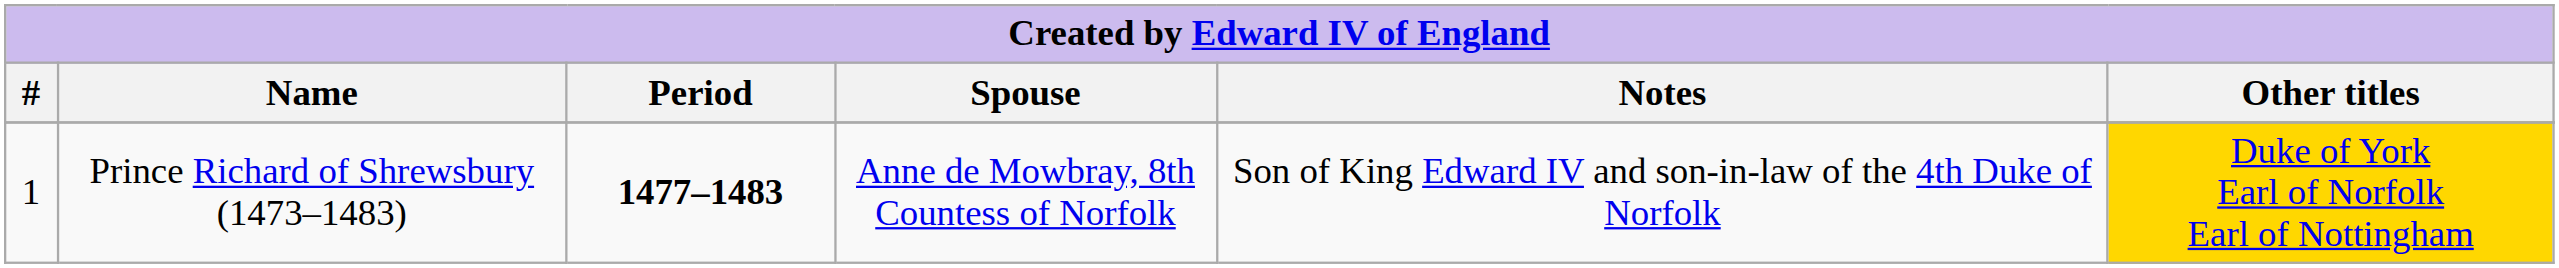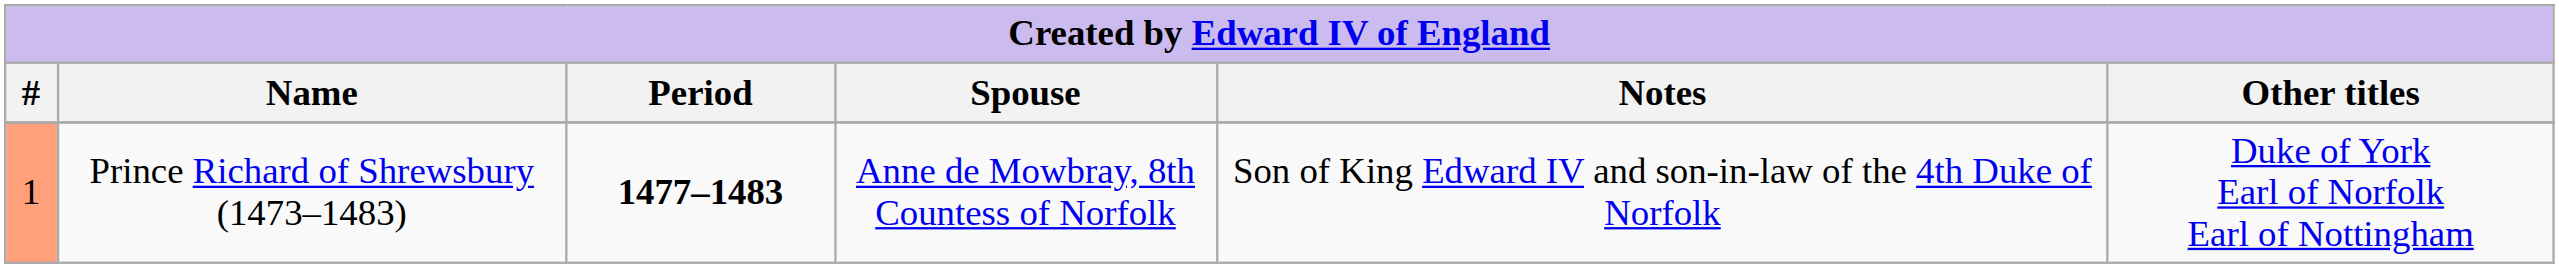(31, 191) no background -> (31, 191) lightsalmon background
(2331, 191) gold background -> (2331, 191) no background
